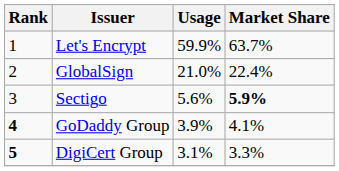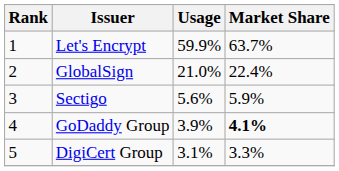(248, 98) bold -> (246, 98) normal
(13, 125) bold -> (13, 125) normal
(246, 125) normal -> (248, 125) bold
(13, 152) bold -> (13, 152) normal
